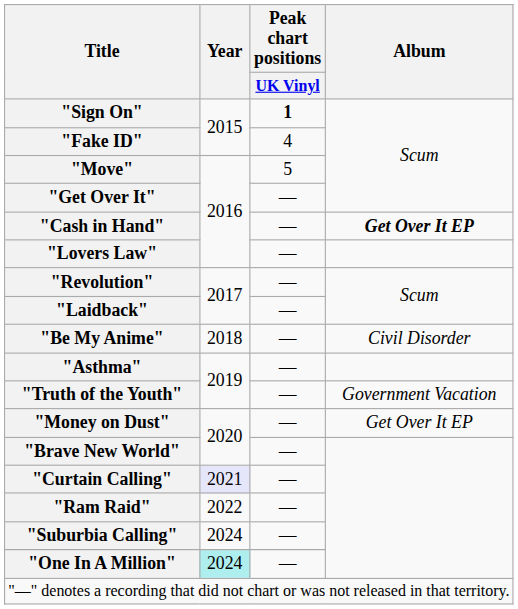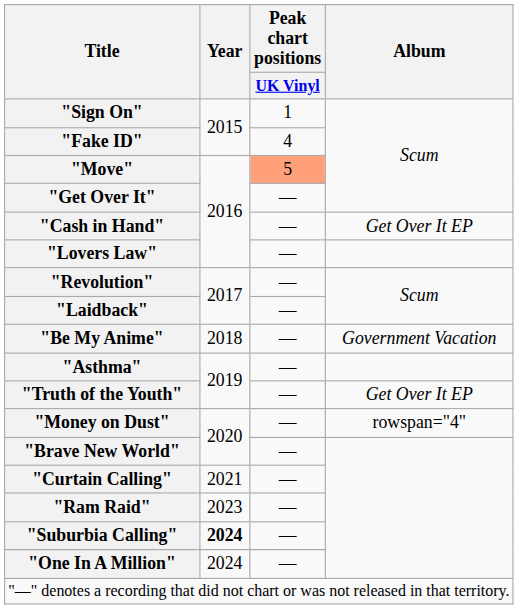(288, 113) bold -> (288, 113) normal
(288, 169) no background -> (288, 169) lightsalmon background
(419, 225) bold -> (419, 225) normal
(419, 338) Civil Disorder -> (419, 338) Government Vacation
(419, 394) Government Vacation -> (419, 394) Get Over It EP
(419, 422) Get Over It EP -> (419, 422) rowspan="4"
(225, 479) lavender background -> (225, 479) no background
(225, 507) 2022 -> (225, 507) 2023
(225, 535) normal -> (225, 535) bold
(225, 563) paleturquoise background -> (225, 563) no background
